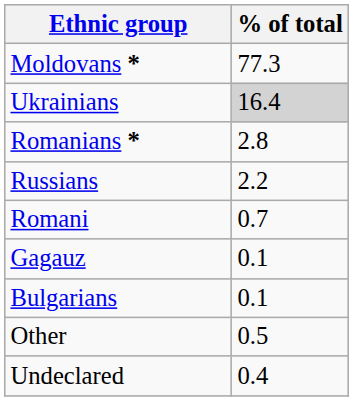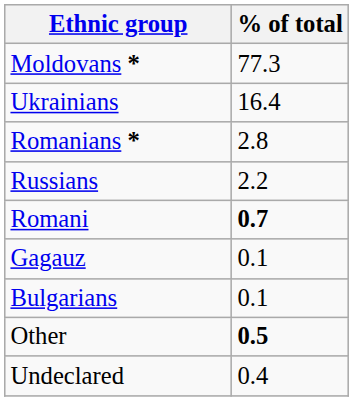(259, 102) lightgrey background -> (259, 102) no background
(253, 219) normal -> (253, 219) bold
(253, 336) normal -> (253, 336) bold
